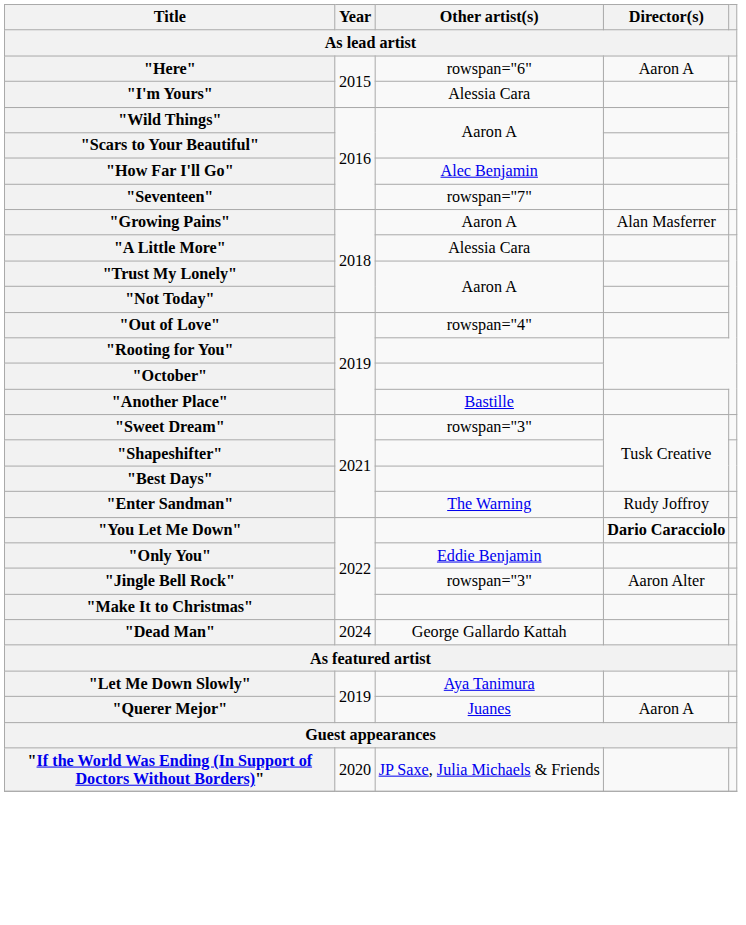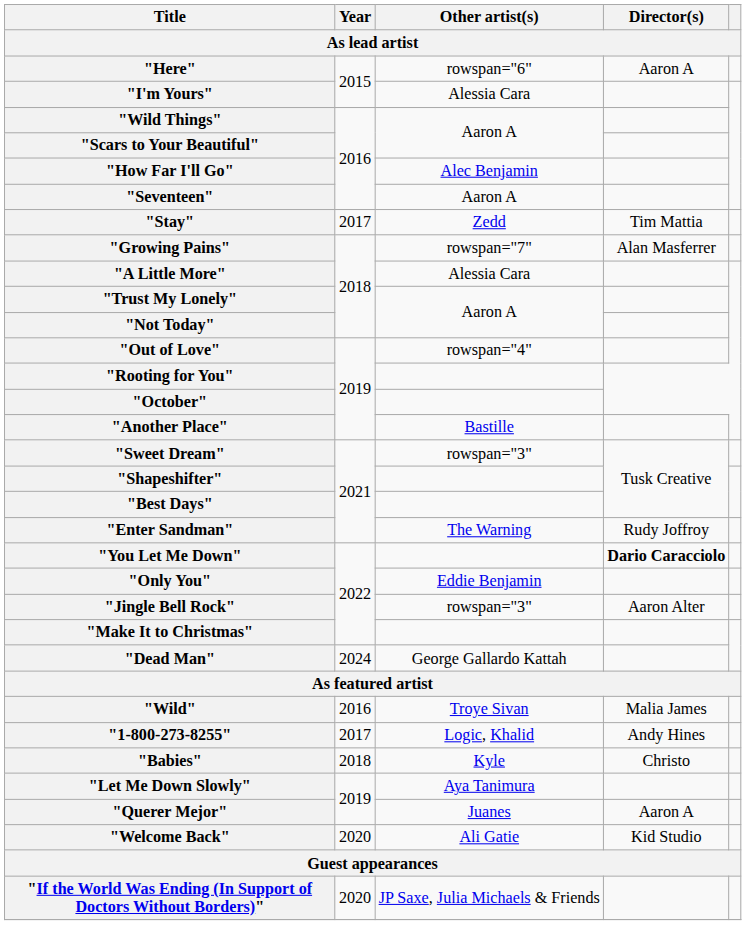(489, 196) rowspan="7" -> (489, 196) Aaron A
+ row: (170, 222)
(489, 222) Aaron A -> (489, 247) rowspan="7"
+ row: (170, 709)
+ row: (170, 734)
+ row: (170, 760)
+ row: (170, 837)
